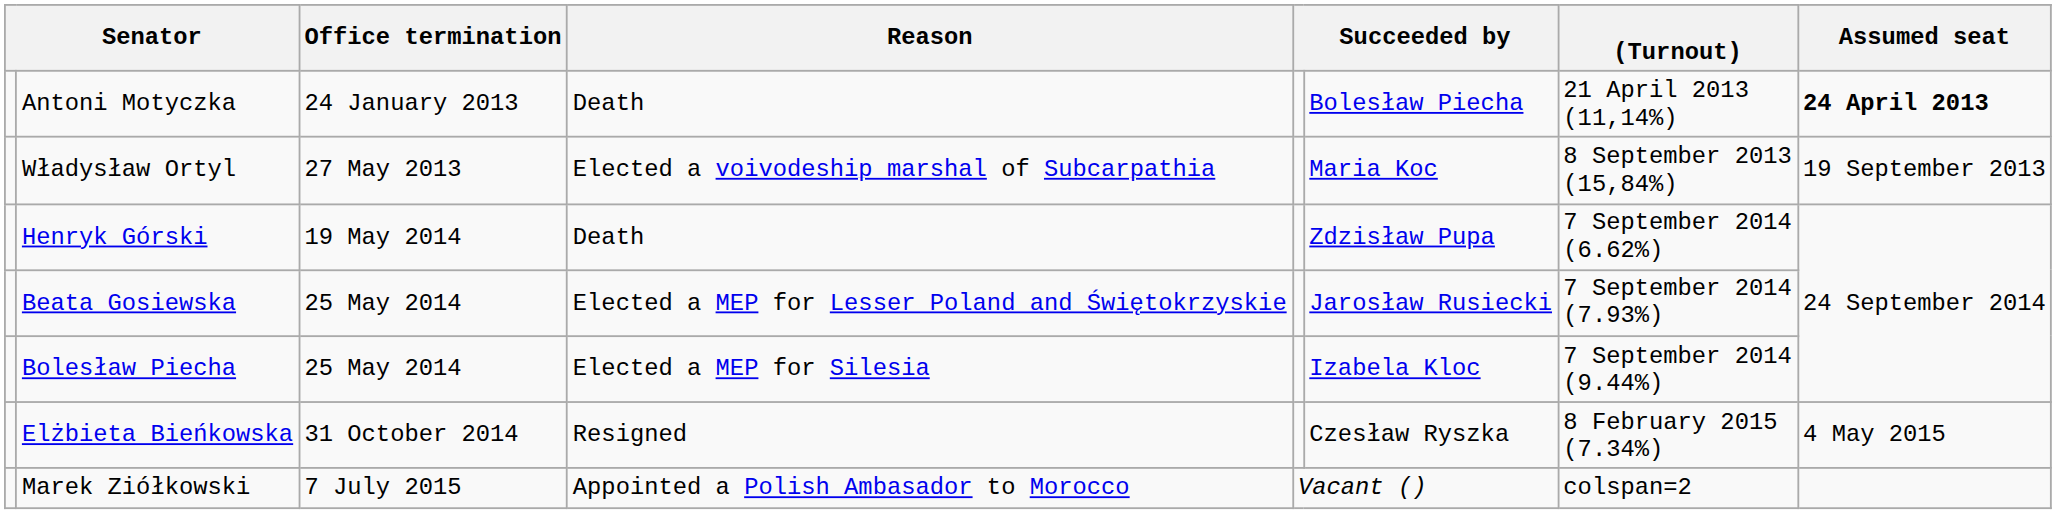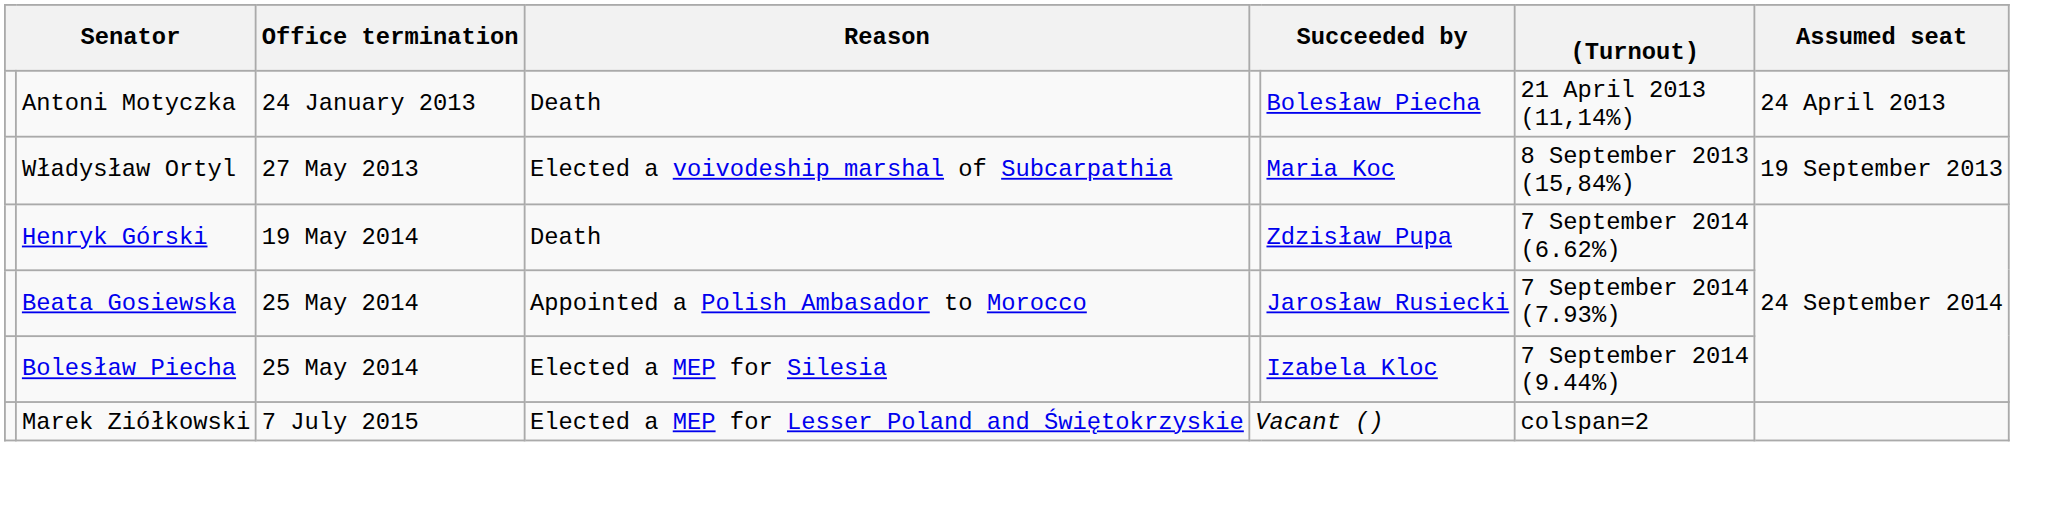(1896, 104) bold -> (1853, 104) normal
(930, 303) Elected a MEP for Lesser Poland and Świętokrzyskie -> (808, 303) Appointed a Polish Ambasador to Morocco
- row: (158, 435)
(851, 488) Appointed a Polish Ambasador to Morocco -> (887, 422) Elected a MEP for Lesser Poland and Świętokrzyskie
